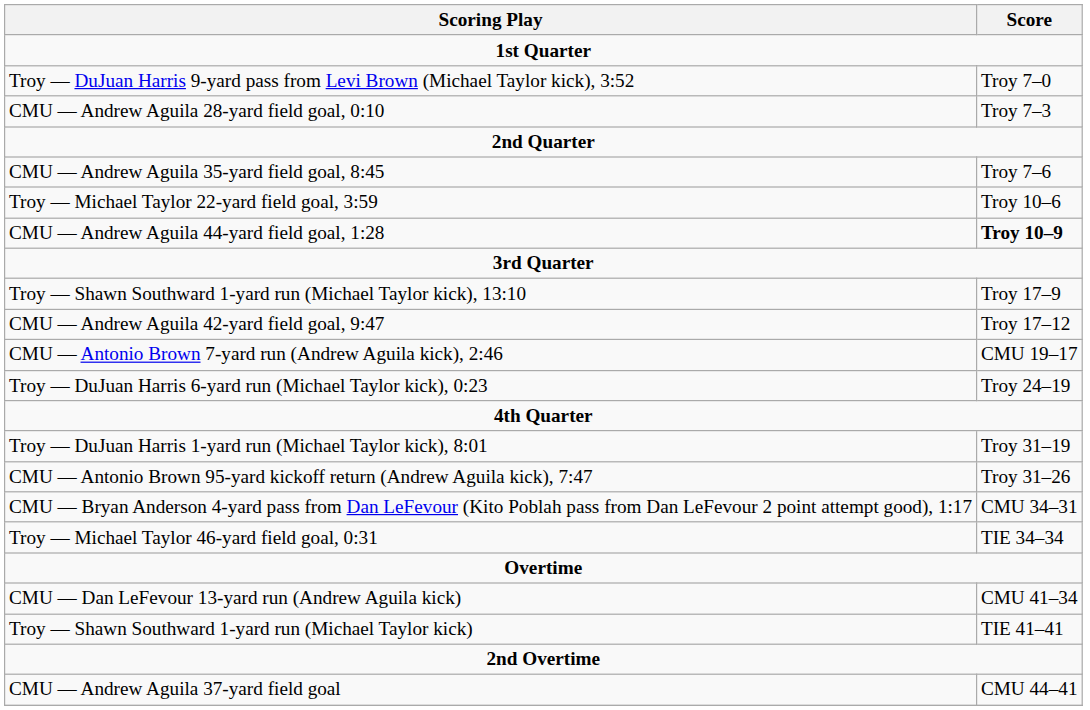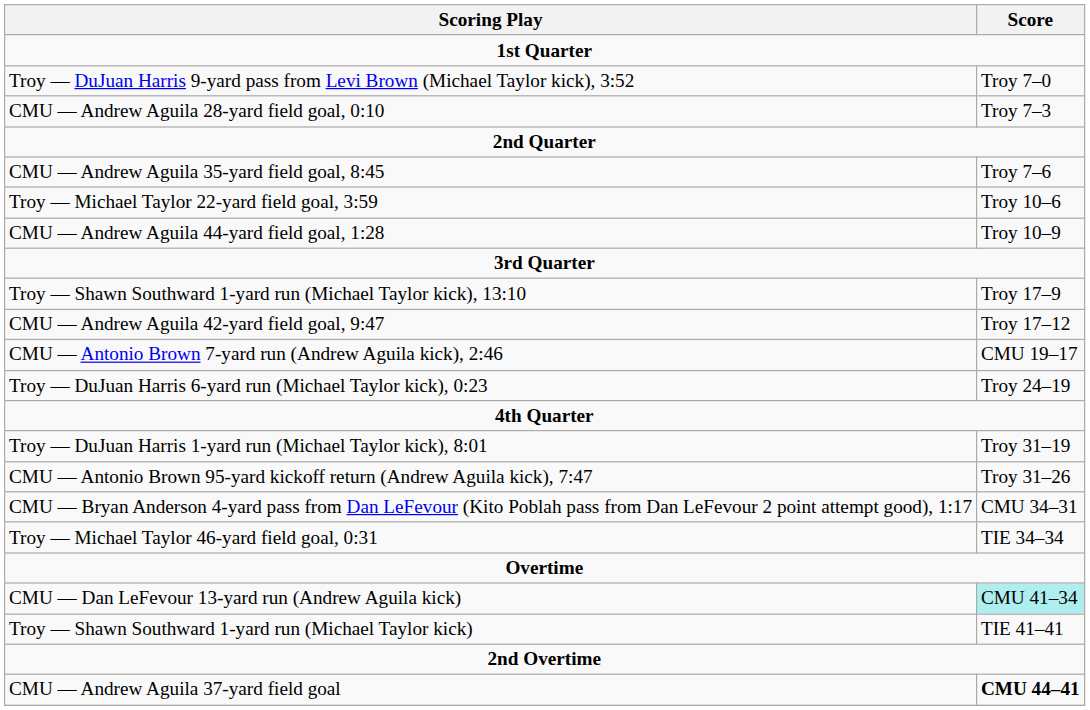(1022, 232) bold -> (1021, 232) normal
(1029, 598) no background -> (1029, 598) paleturquoise background
(1029, 689) normal -> (1030, 689) bold
